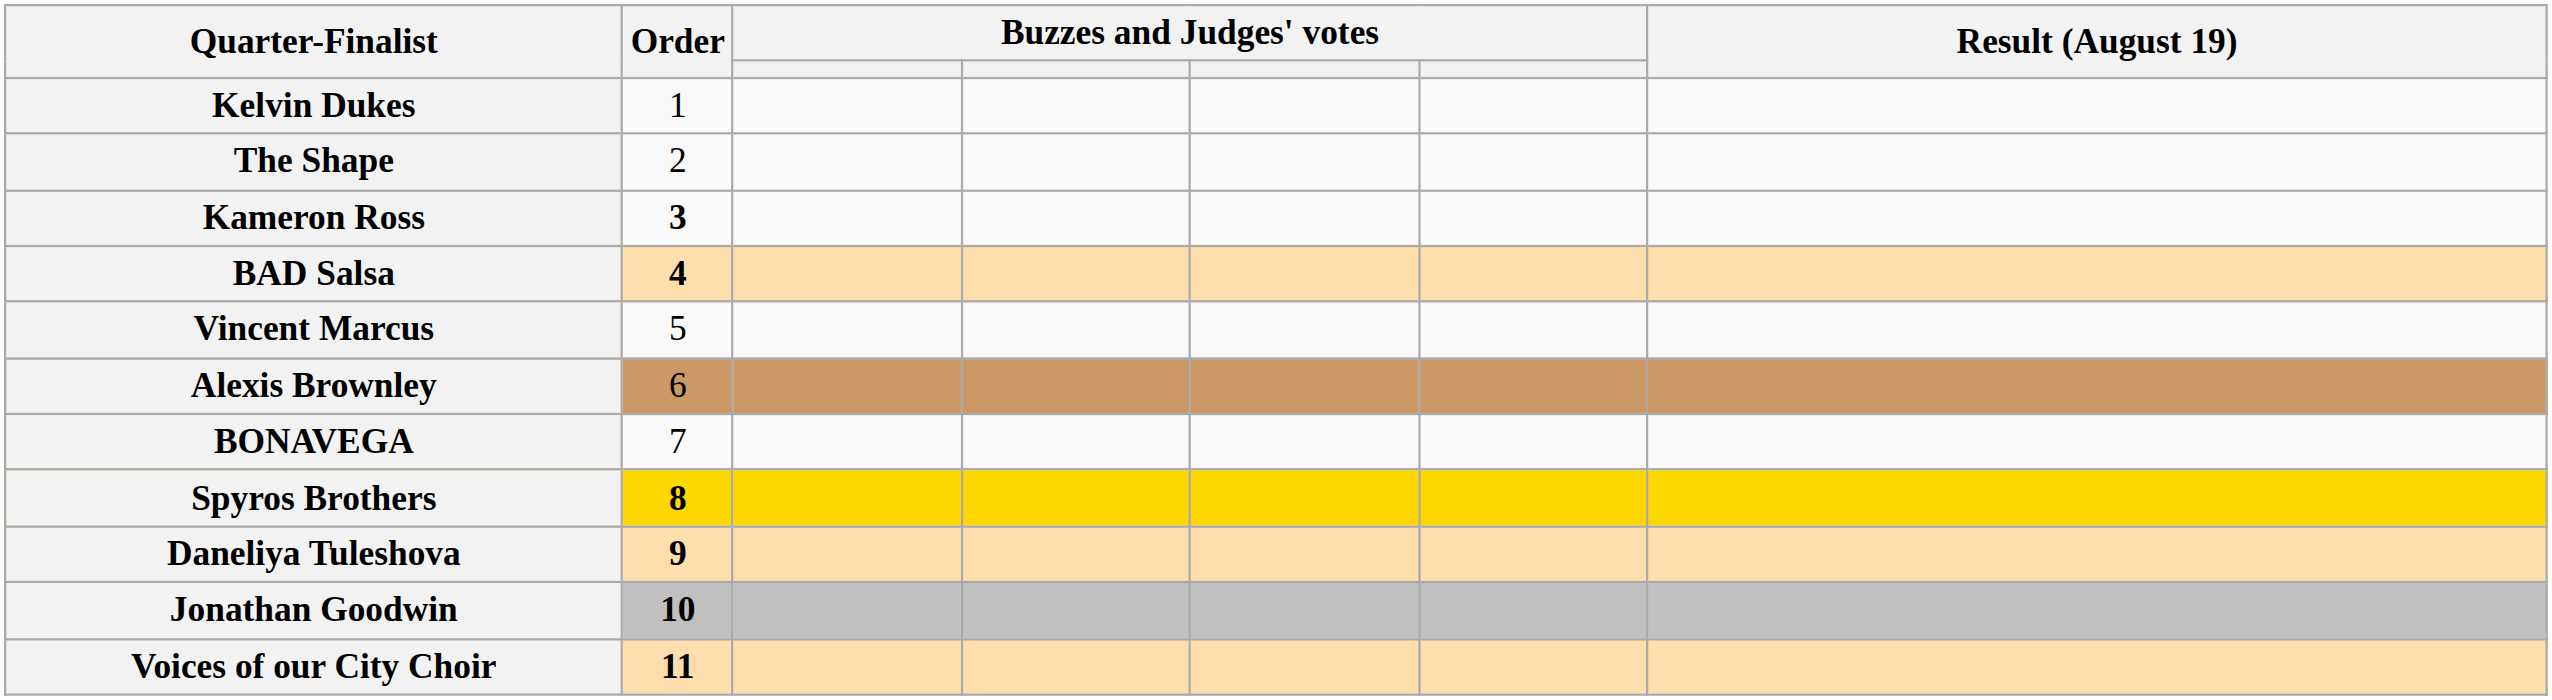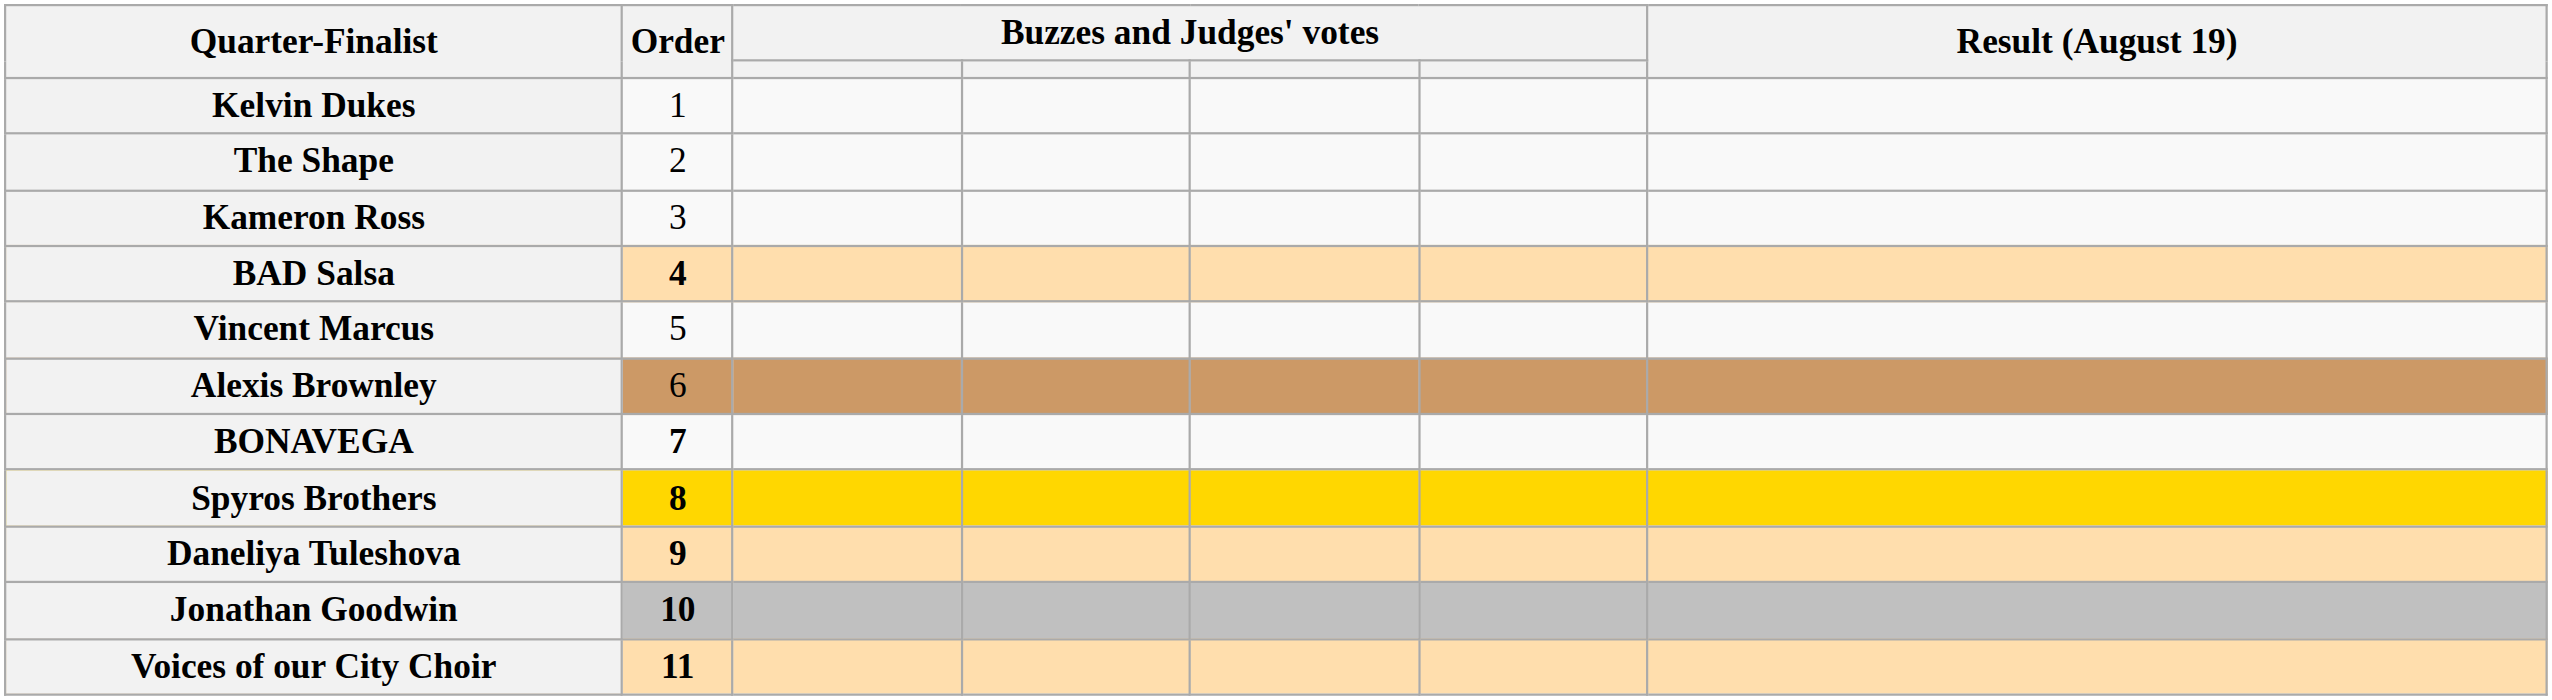(678, 217) bold -> (678, 217) normal
(678, 441) normal -> (678, 441) bold
